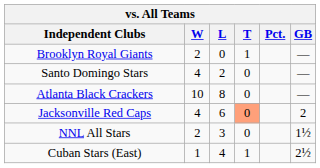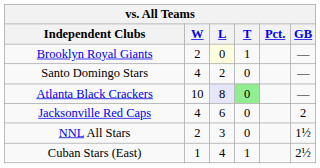(222, 53) no background -> (222, 53) lightyellow background
(222, 93) no background -> (222, 93) lavender background
(247, 93) no background -> (247, 93) lightgreen background
(247, 113) lightsalmon background -> (247, 113) no background
